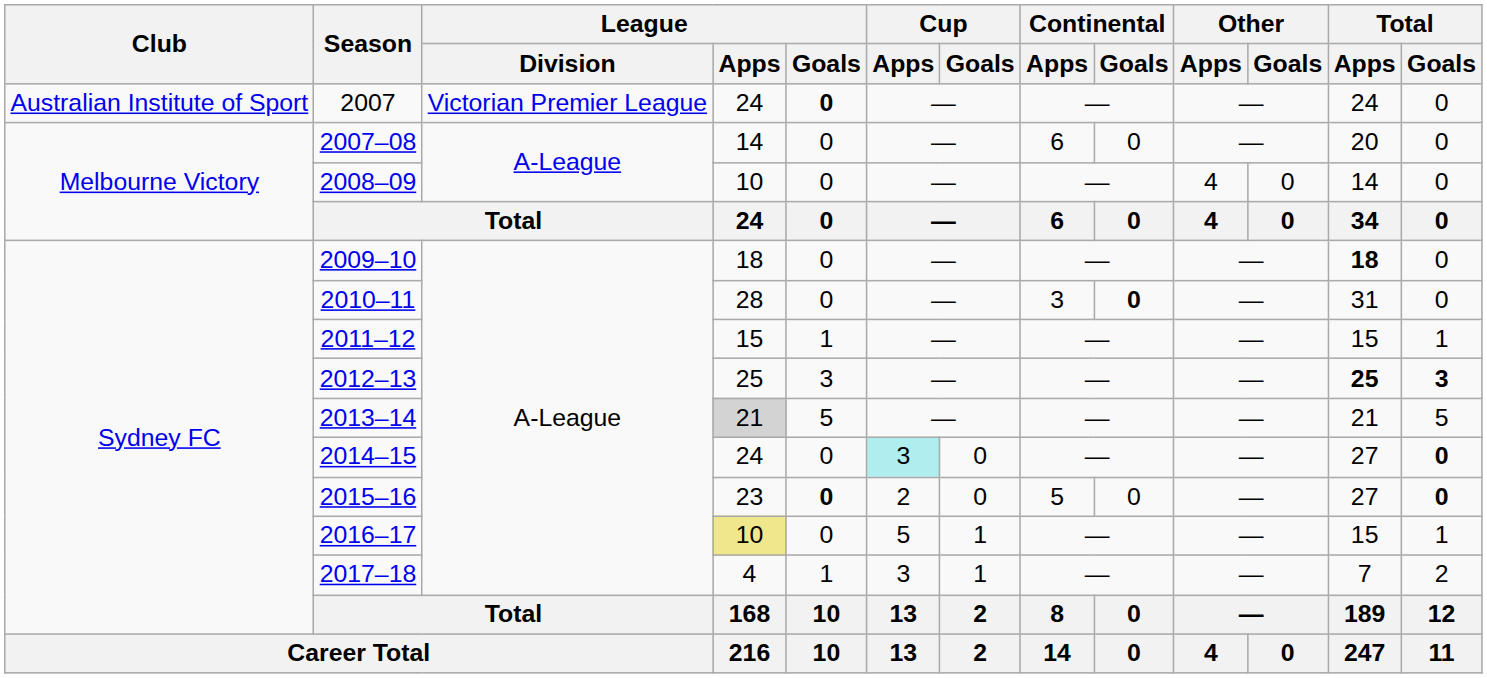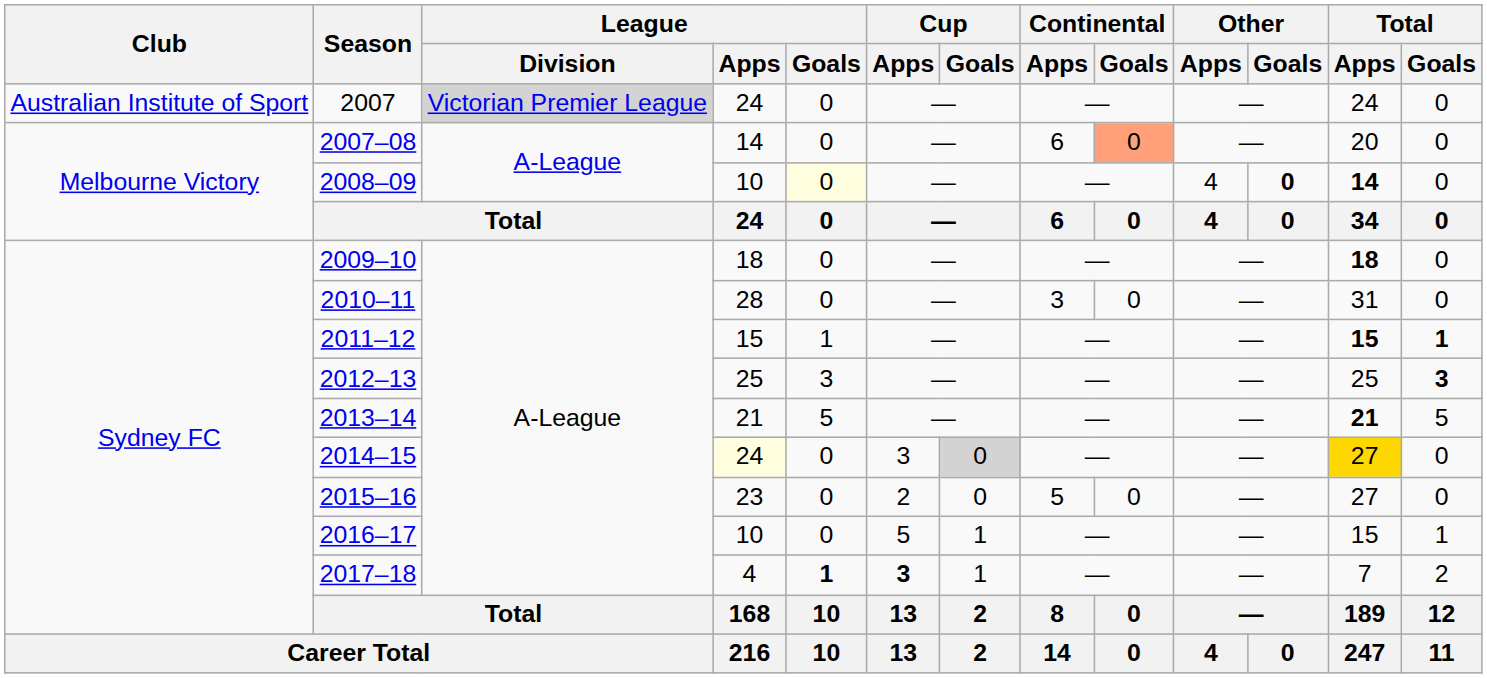(567, 102) no background -> (567, 102) lightgrey background
(826, 102) bold -> (826, 102) normal
(1134, 142) no background -> (1134, 142) lightsalmon background
(826, 181) no background -> (826, 181) lightyellow background
(1288, 181) normal -> (1288, 181) bold
(1365, 181) normal -> (1365, 181) bold
(1134, 299) bold -> (1134, 299) normal
(1365, 338) normal -> (1365, 338) bold
(1442, 338) normal -> (1442, 338) bold
(1365, 378) bold -> (1365, 378) normal
(749, 417) lightgrey background -> (749, 417) no background
(1365, 417) normal -> (1365, 417) bold
(749, 456) no background -> (749, 456) lightyellow background
(903, 456) paleturquoise background -> (903, 456) no background
(980, 456) no background -> (980, 456) lightgrey background
(1365, 456) no background -> (1365, 456) gold background
(1442, 456) bold -> (1442, 456) normal
(826, 496) bold -> (826, 496) normal
(1442, 496) bold -> (1442, 496) normal
(749, 535) khaki background -> (749, 535) no background
(826, 574) normal -> (826, 574) bold
(903, 574) normal -> (903, 574) bold
